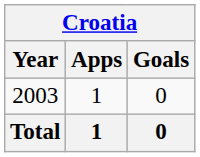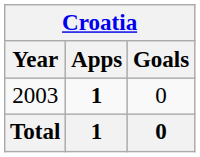(97, 95) normal -> (97, 95) bold
